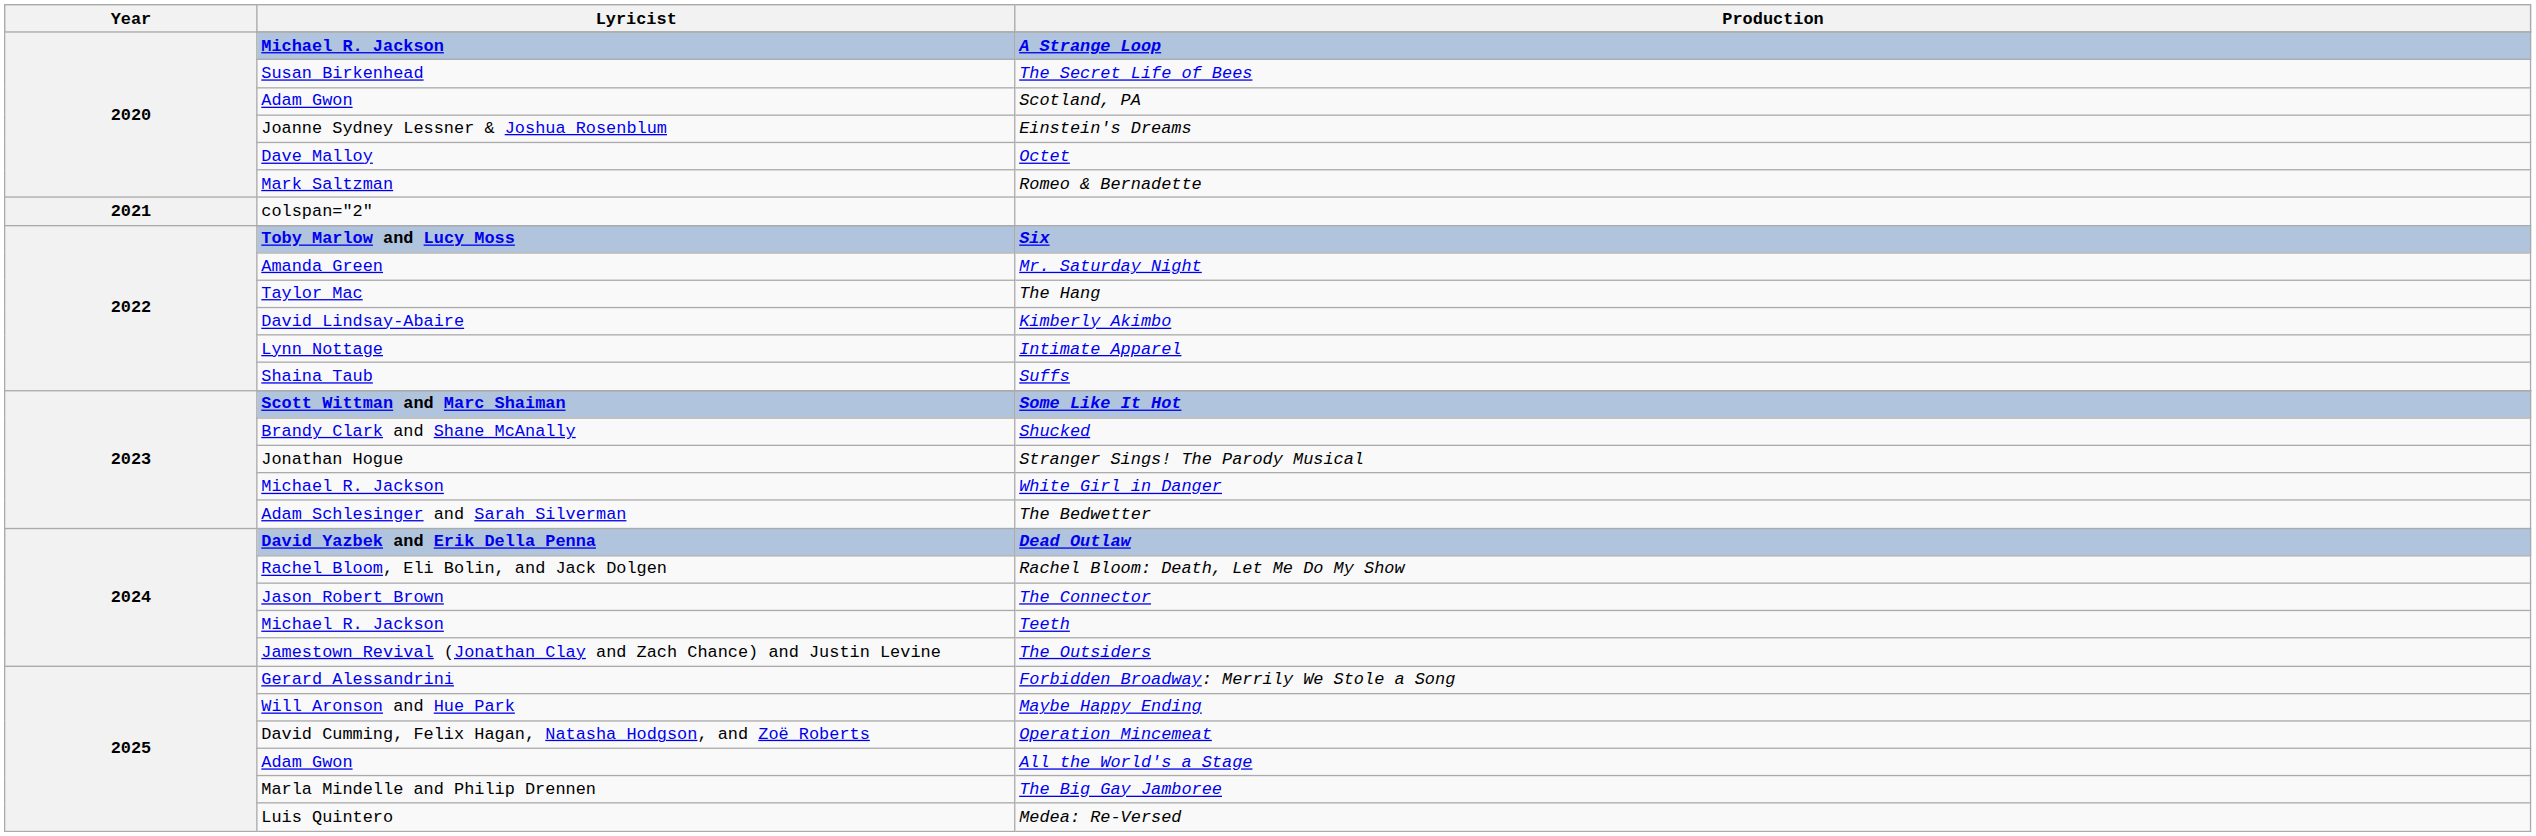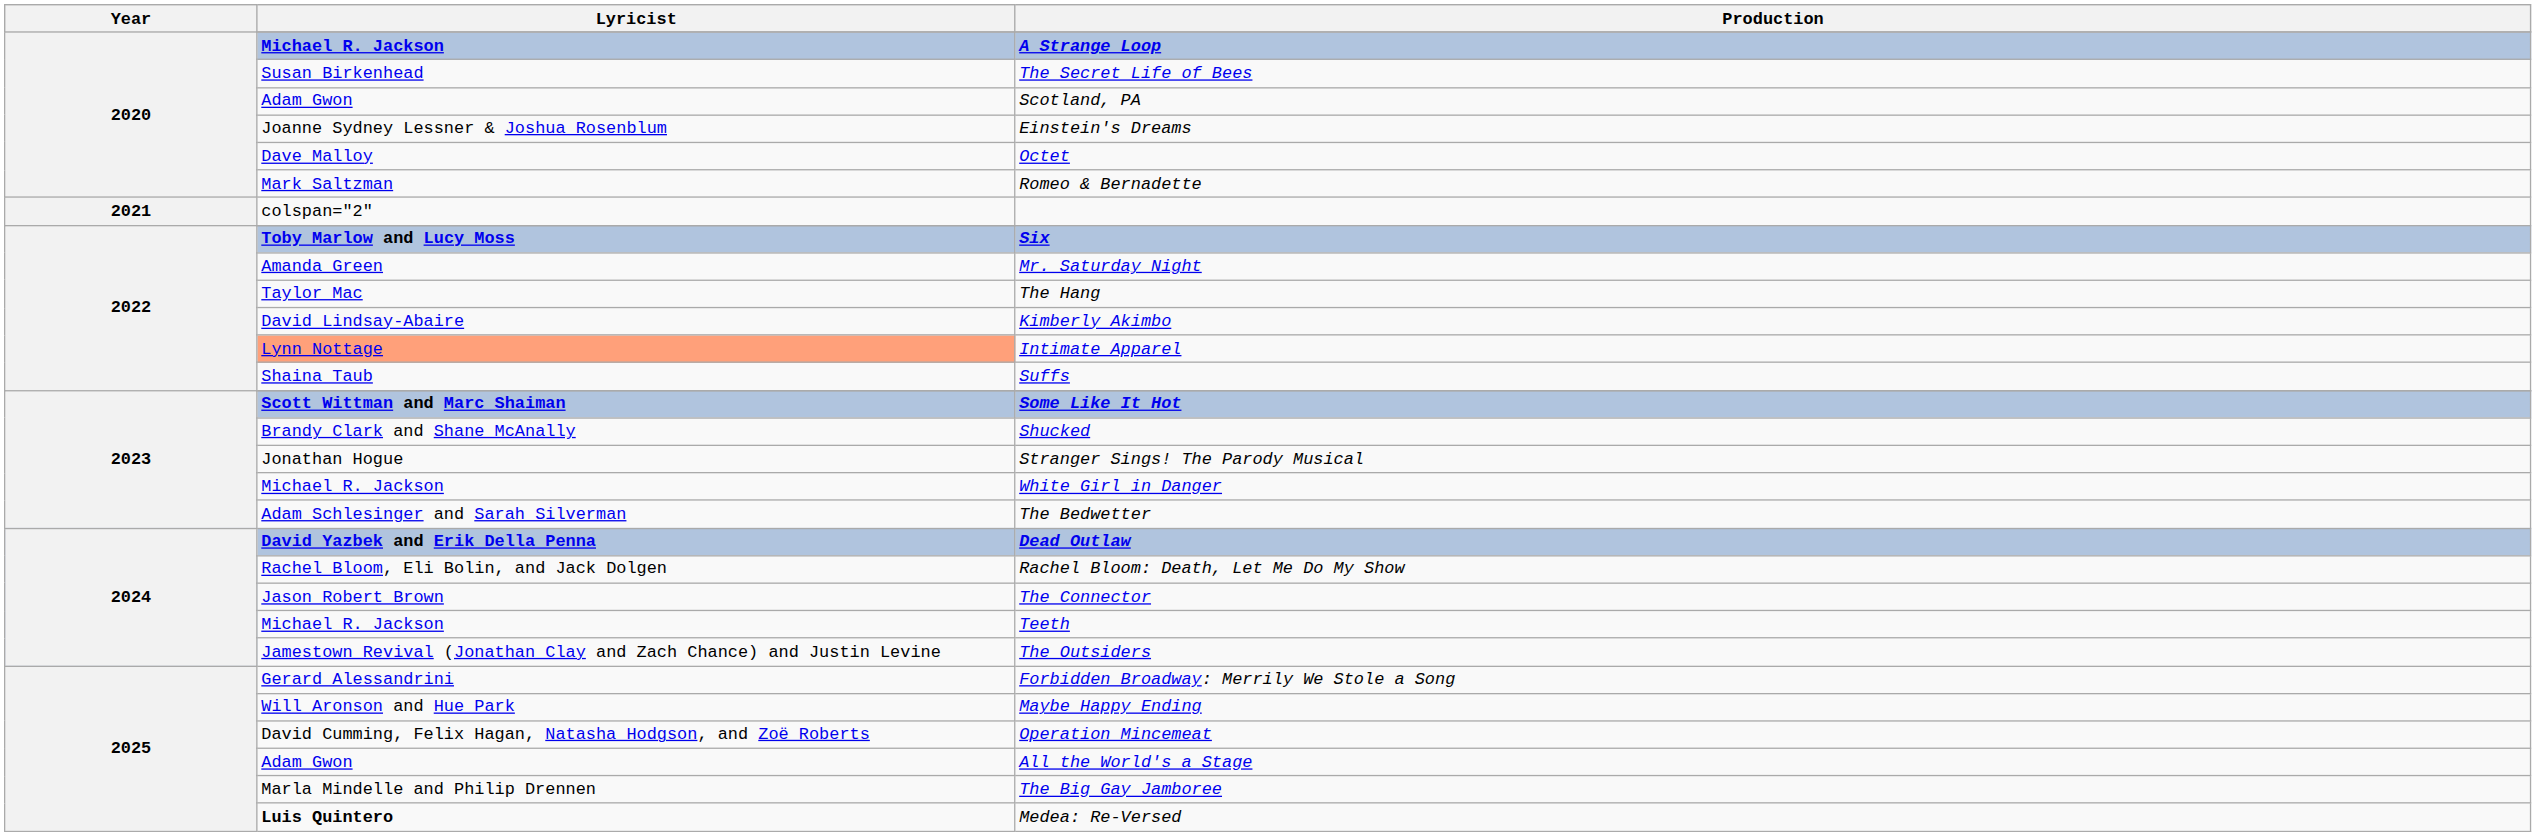(322, 349) no background -> (322, 349) lightsalmon background
(327, 817) normal -> (327, 817) bold
